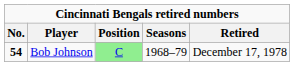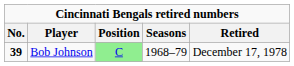(16, 52) 54 -> (16, 52) 39
